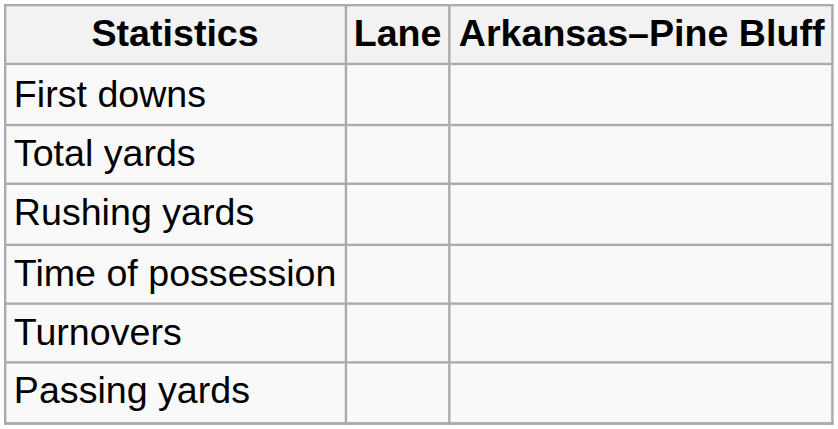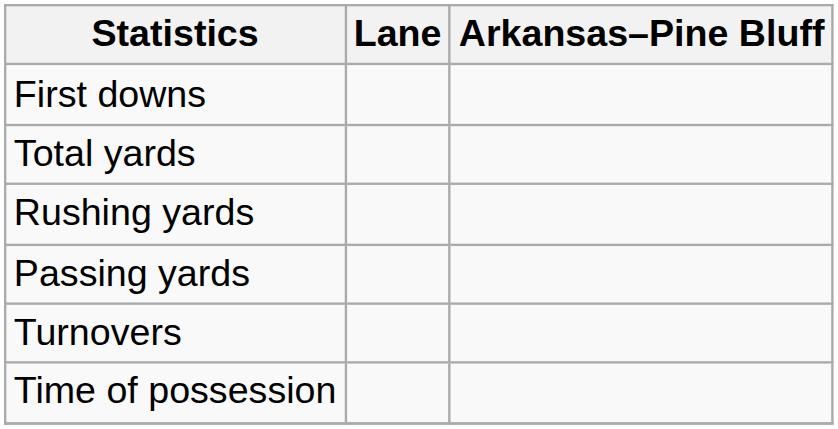rows swapped: (132, 392) <-> (175, 272)
